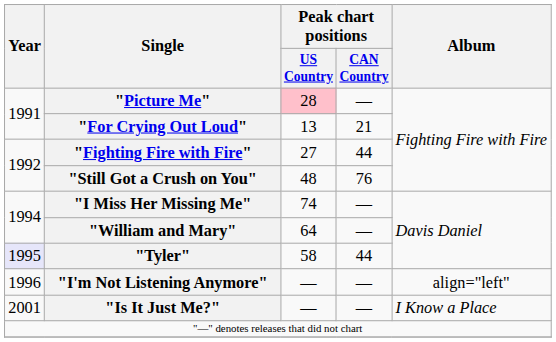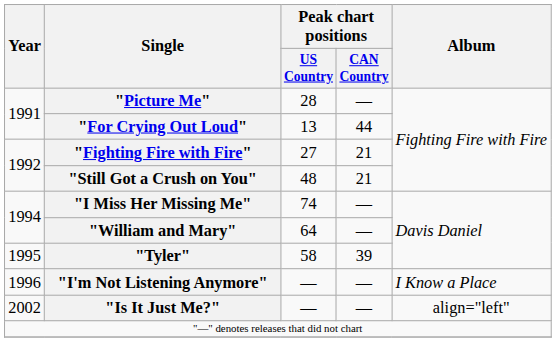(308, 100) pink background -> (308, 100) no background
(364, 126) 21 -> (364, 126) 44
(364, 152) 44 -> (364, 152) 21
(364, 178) 76 -> (364, 178) 21
(25, 256) lavender background -> (25, 256) no background
(364, 256) 44 -> (364, 256) 39
(471, 281) align="left" -> (446, 281) I Know a Place
(25, 307) 2001 -> (25, 307) 2002
(446, 307) I Know a Place -> (471, 307) align="left"
